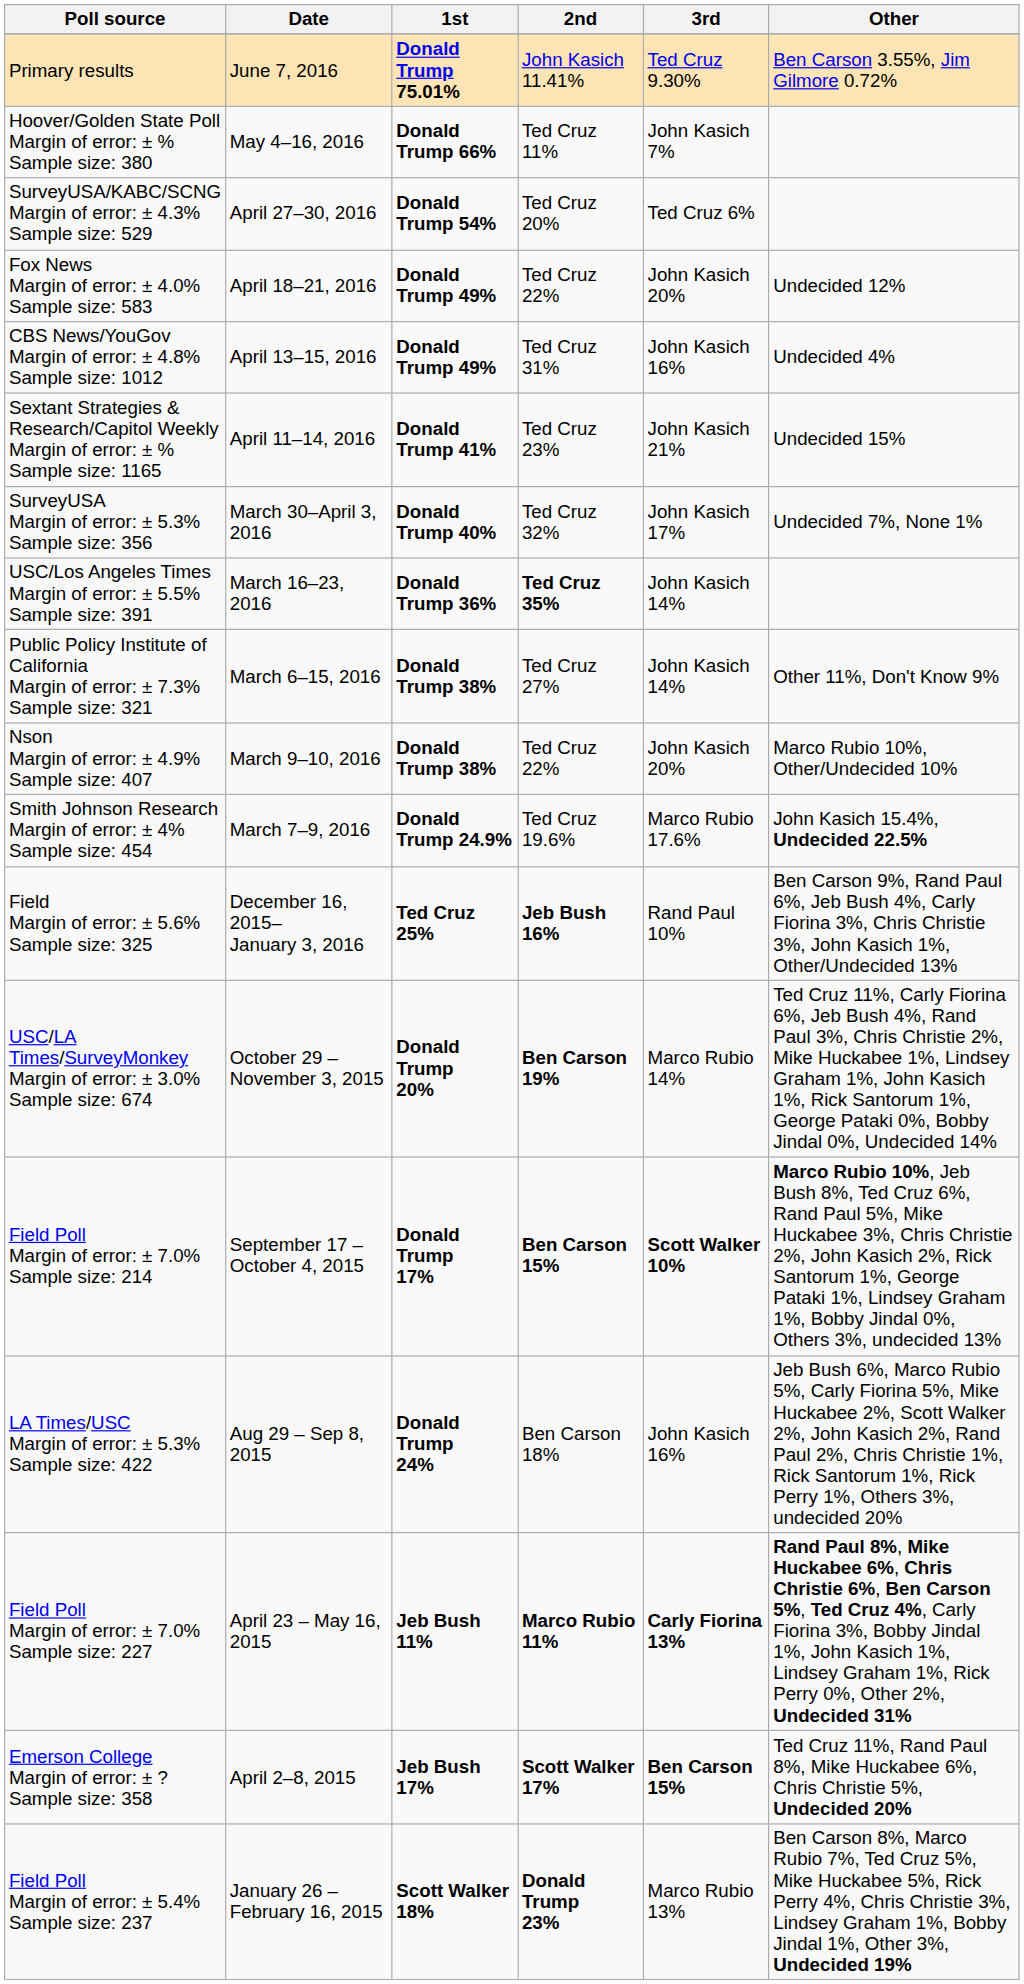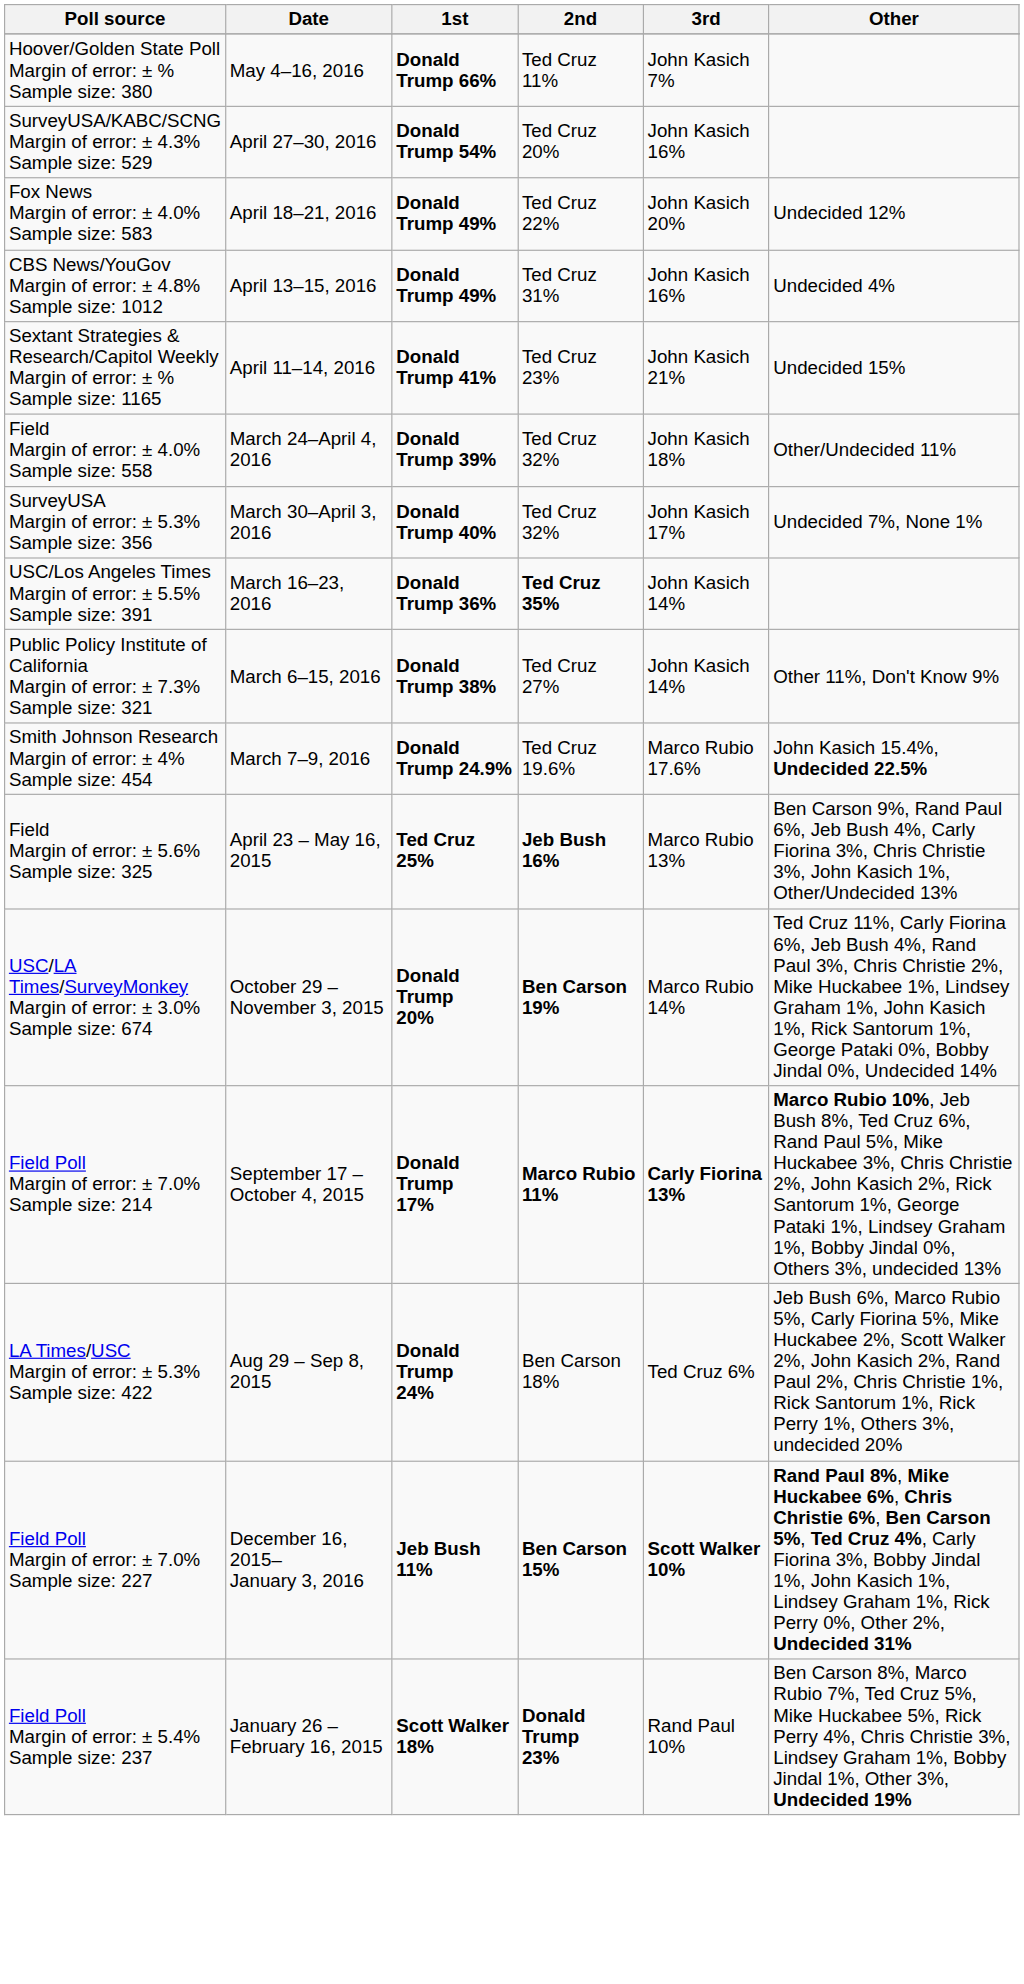- row: (71, 70)
(701, 213) Ted Cruz 6% -> (699, 141) John Kasich 16%
+ row: (105, 450)
- row: (105, 758)
(297, 923) December 16, 2015– January 3, 2016 -> (305, 851) April 23 – May 16, 2015
(691, 923) Rand Paul 10% -> (701, 851) Marco Rubio 13%
(574, 1256) Ben Carson 15% -> (579, 1184) Marco Rubio 11%
(704, 1256) Scott Walker 10% -> (705, 1184) Carly Fiorina 13%
(699, 1443) John Kasich 16% -> (701, 1372) Ted Cruz 6%
(305, 1631) April 23 – May 16, 2015 -> (297, 1559) December 16, 2015– January 3, 2016
(579, 1631) Marco Rubio 11% -> (574, 1559) Ben Carson 15%
(705, 1631) Carly Fiorina 13% -> (704, 1559) Scott Walker 10%
- row: (88, 1777)
(701, 1901) Marco Rubio 13% -> (691, 1736) Rand Paul 10%
